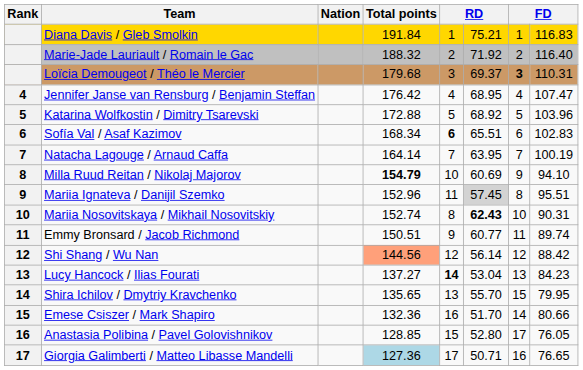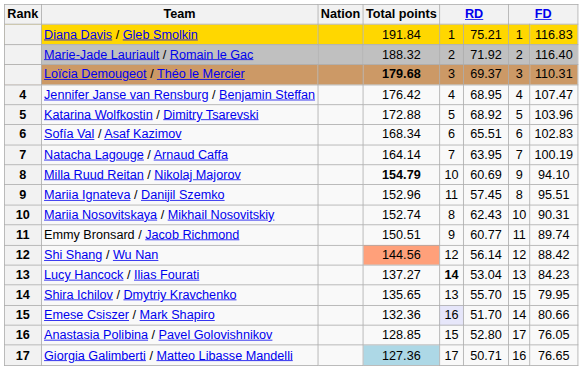(401, 74) normal -> (401, 74) bold
(519, 74) bold -> (519, 74) normal
(452, 134) bold -> (452, 134) normal
(486, 194) lightgrey background -> (486, 194) no background
(486, 214) bold -> (486, 214) normal
(452, 315) no background -> (452, 315) lavender background
